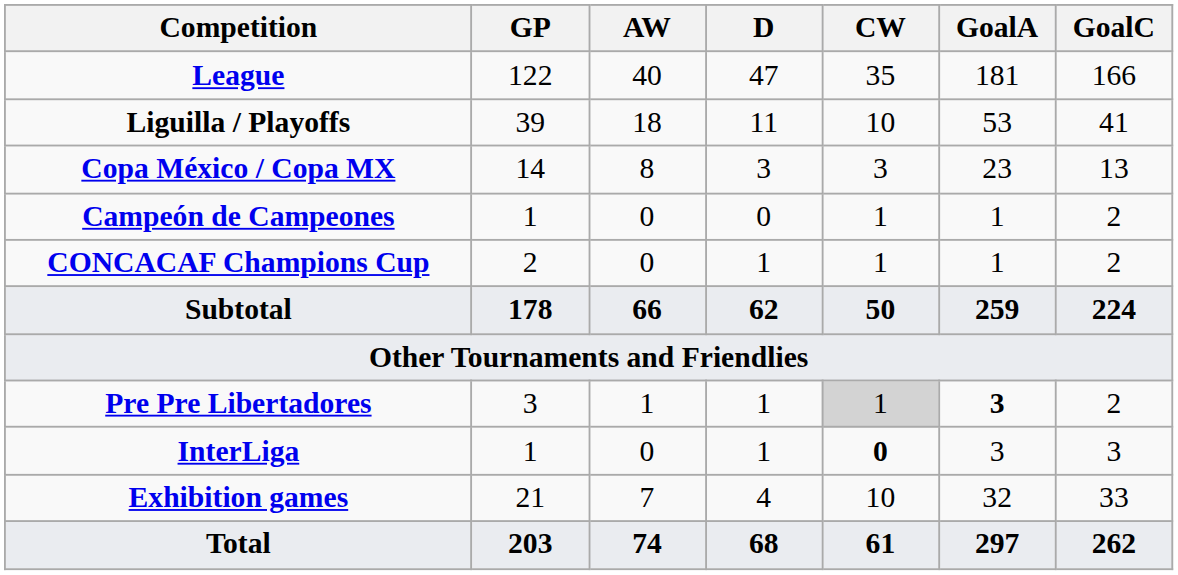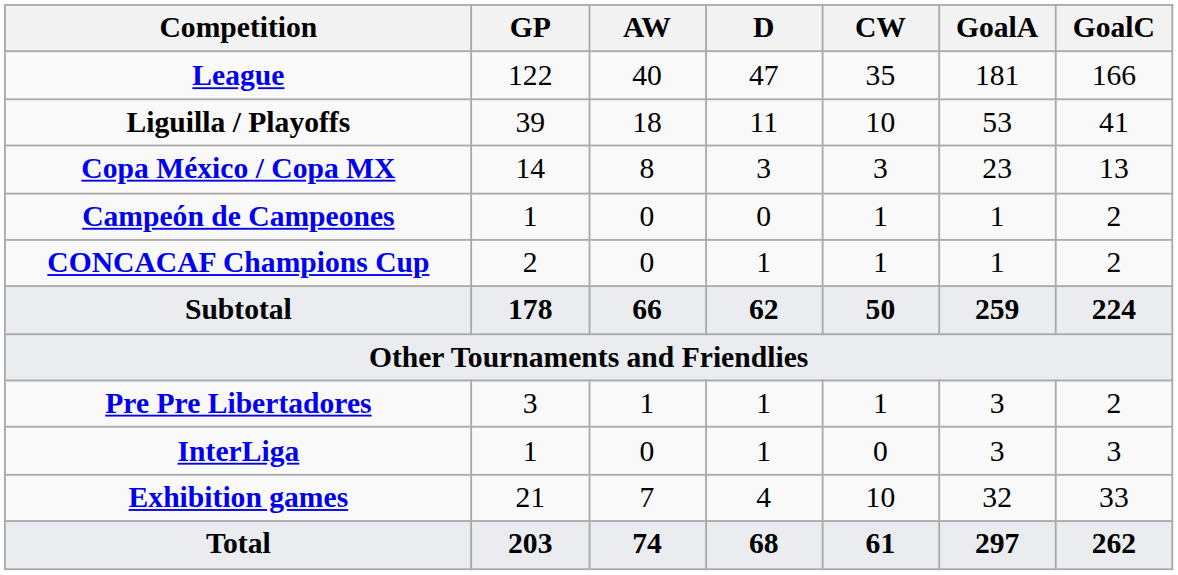(880, 403) lightgrey background -> (880, 403) no background
(997, 403) bold -> (997, 403) normal
(880, 450) bold -> (880, 450) normal
